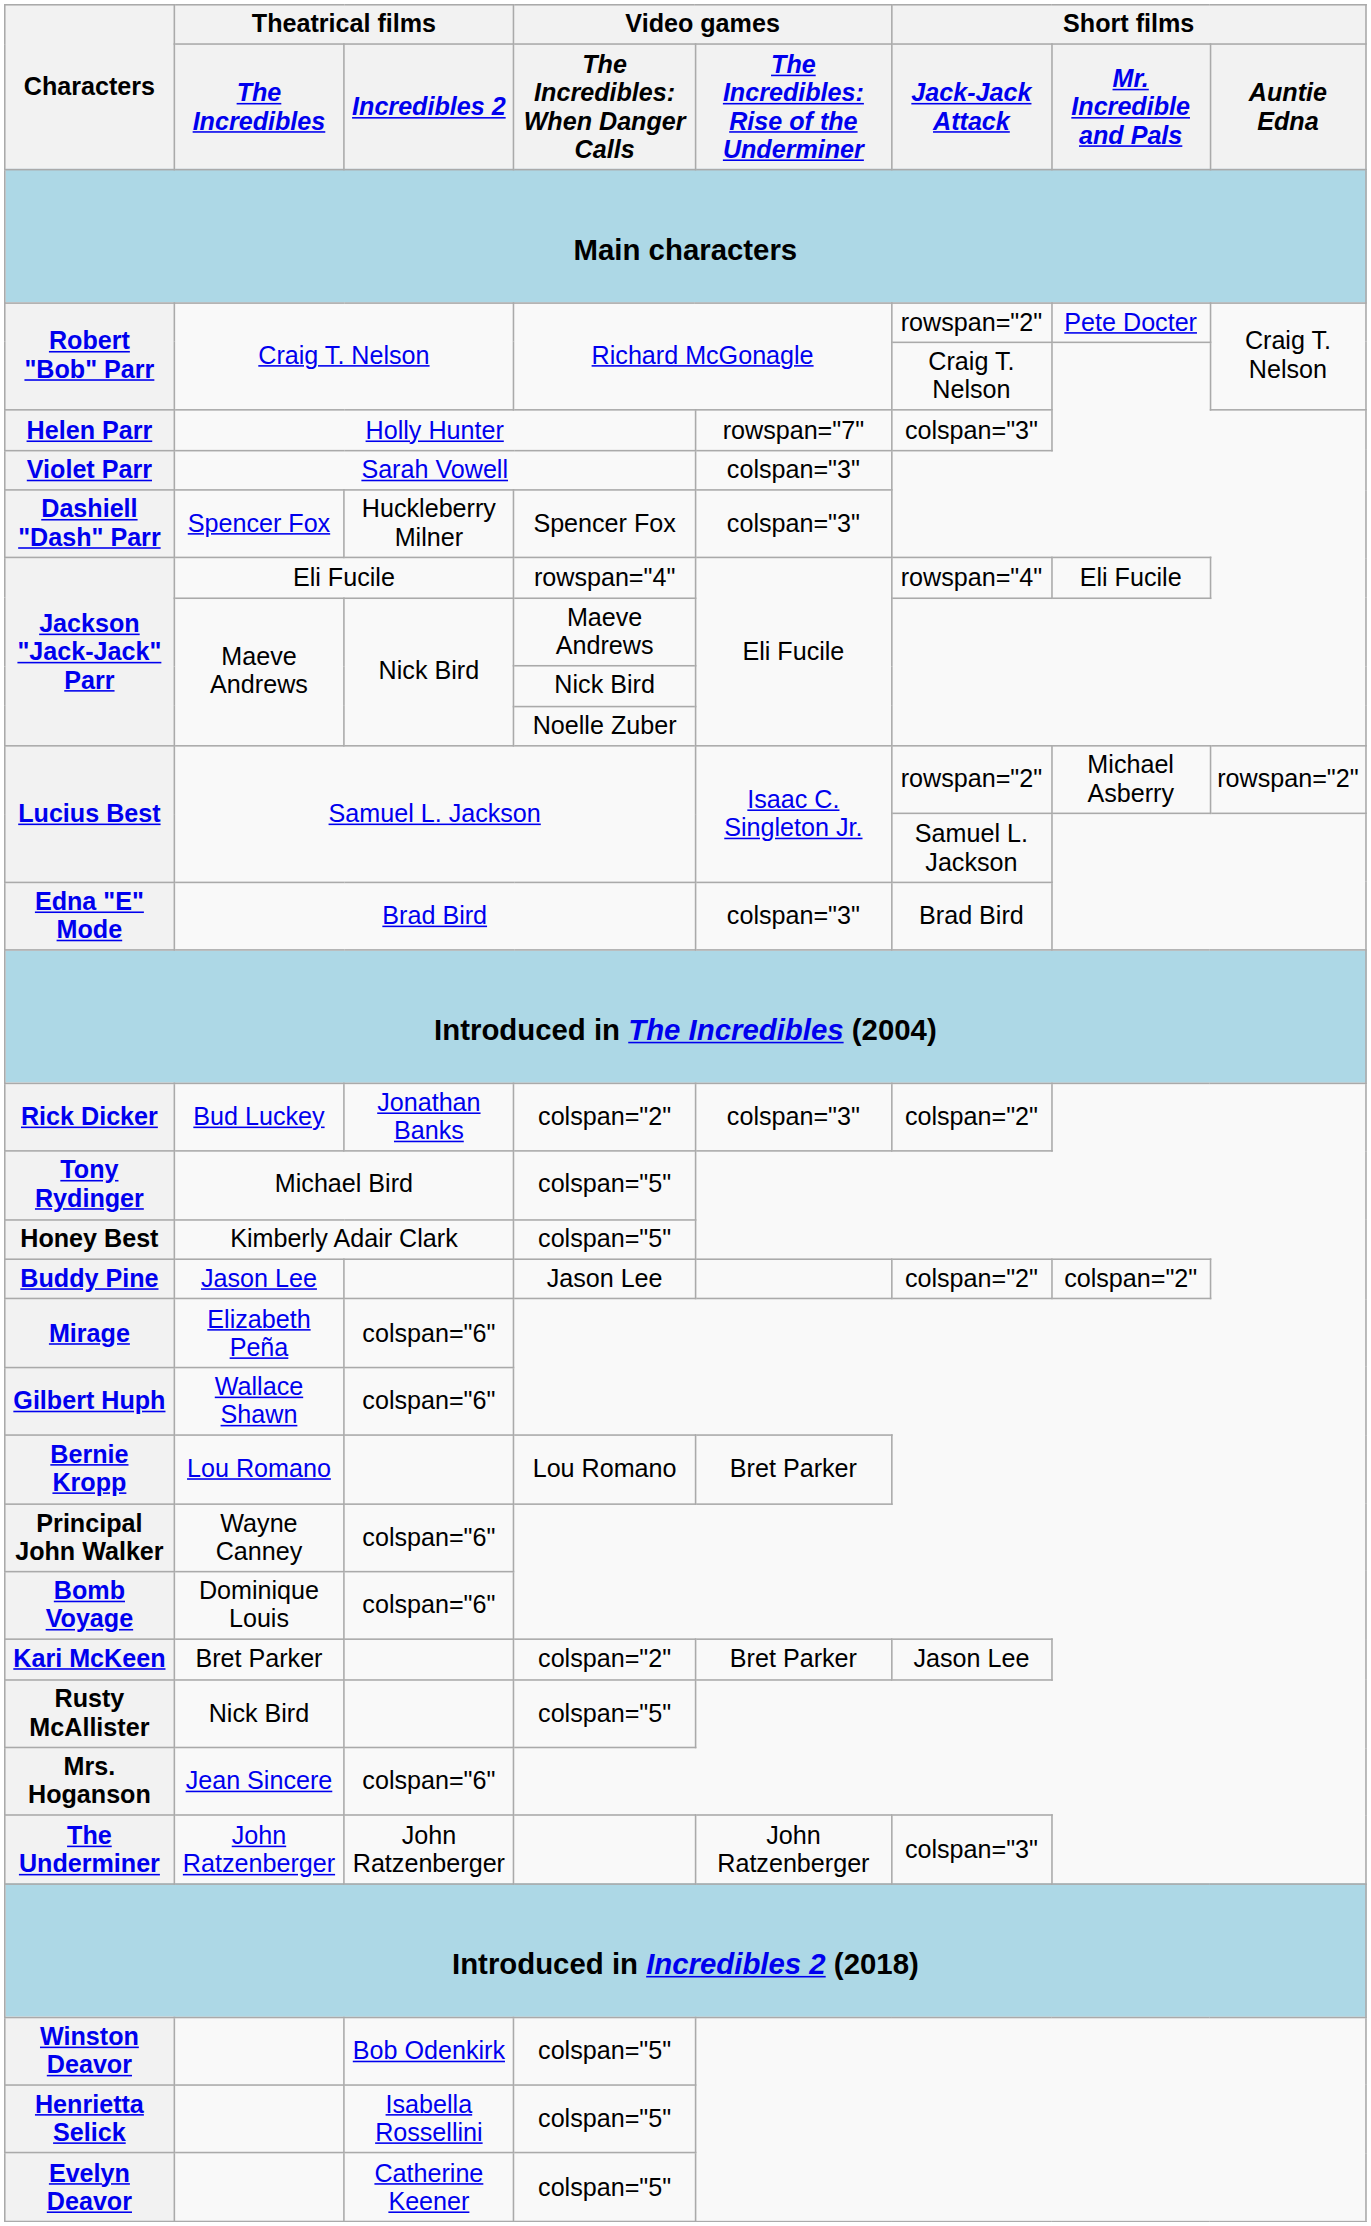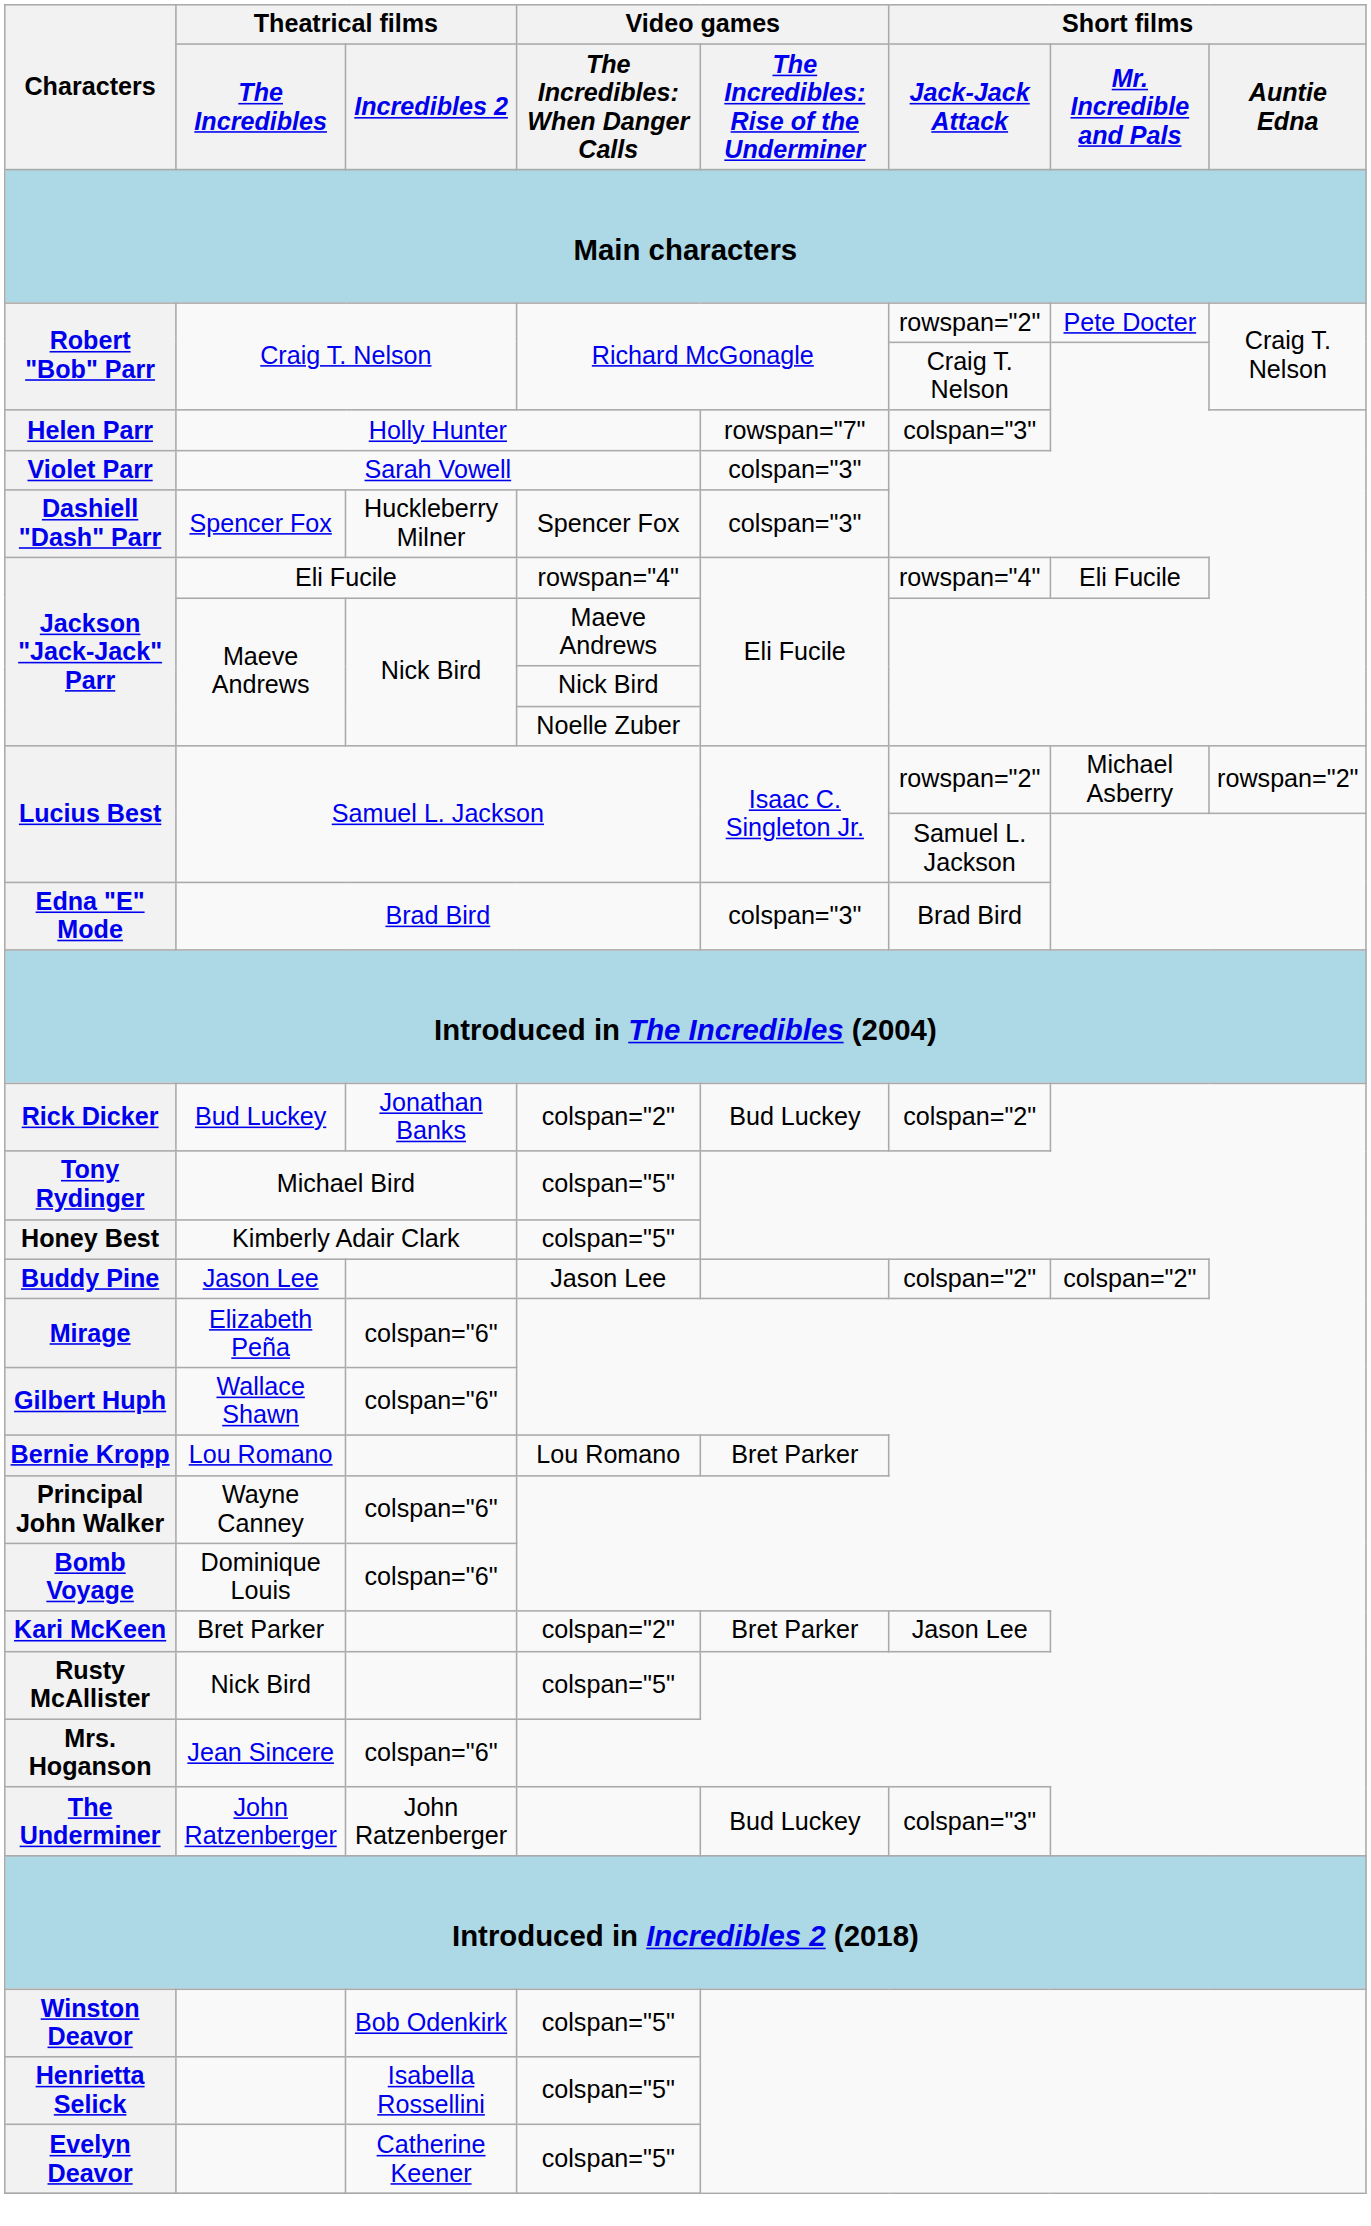(793, 1116) colspan="3" -> (795, 1116) Bud Luckey
(793, 1849) John Ratzenberger -> (795, 1821) Bud Luckey
